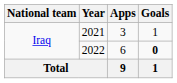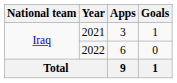(155, 50) bold -> (155, 50) normal
